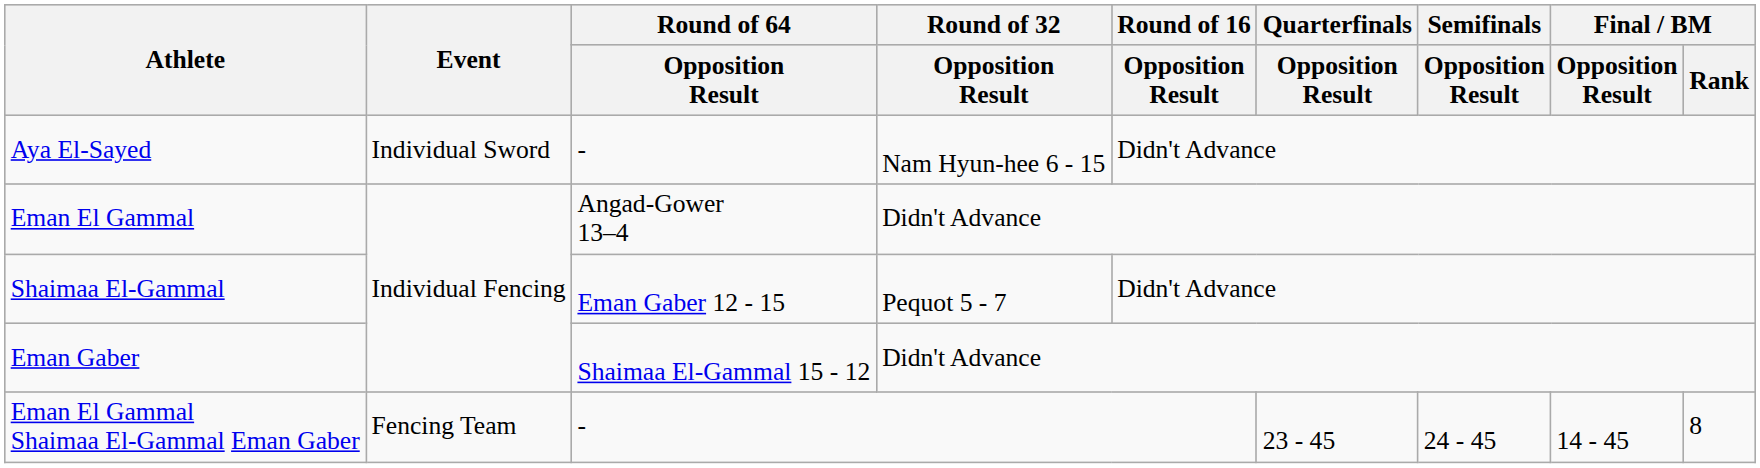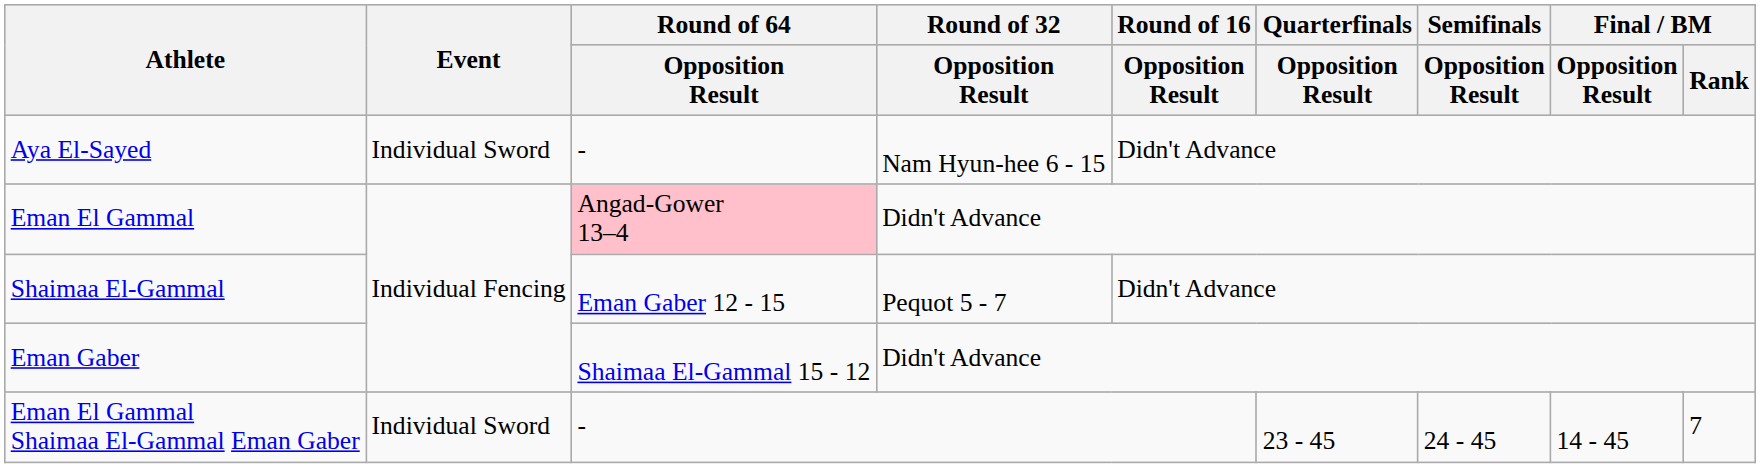(651, 218) no background -> (651, 218) pink background
(444, 426) Fencing Team -> (461, 426) Individual Sword
(1696, 426) 8 -> (1696, 426) 7
